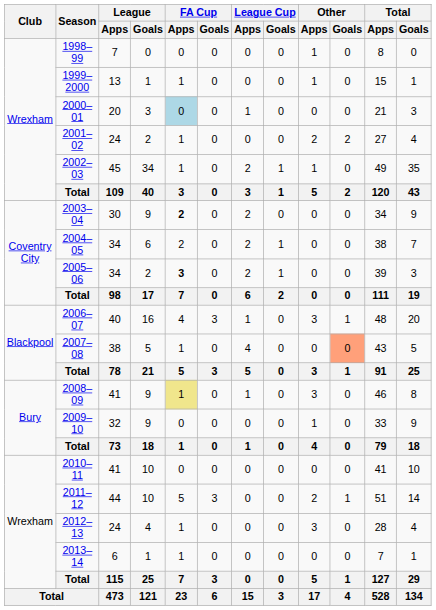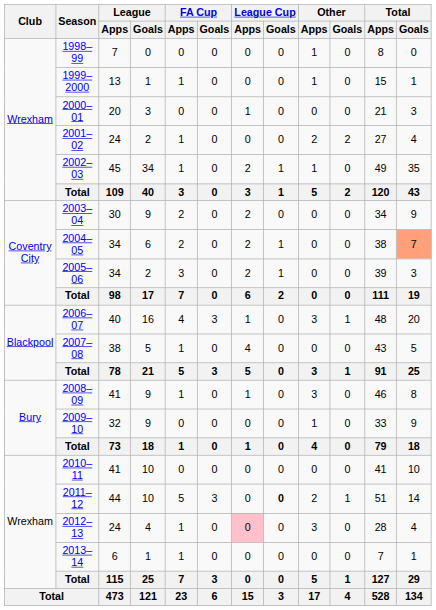(181, 111) lightblue background -> (181, 111) no background
(181, 215) bold -> (181, 215) normal
(414, 244) no background -> (414, 244) lightsalmon background
(181, 273) bold -> (181, 273) normal
(347, 348) lightsalmon background -> (347, 348) no background
(181, 394) khaki background -> (181, 394) no background
(281, 498) normal -> (281, 498) bold
(248, 527) no background -> (248, 527) pink background
